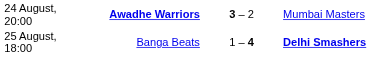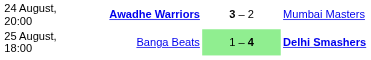(241, 42) no background -> (241, 42) lightgreen background
